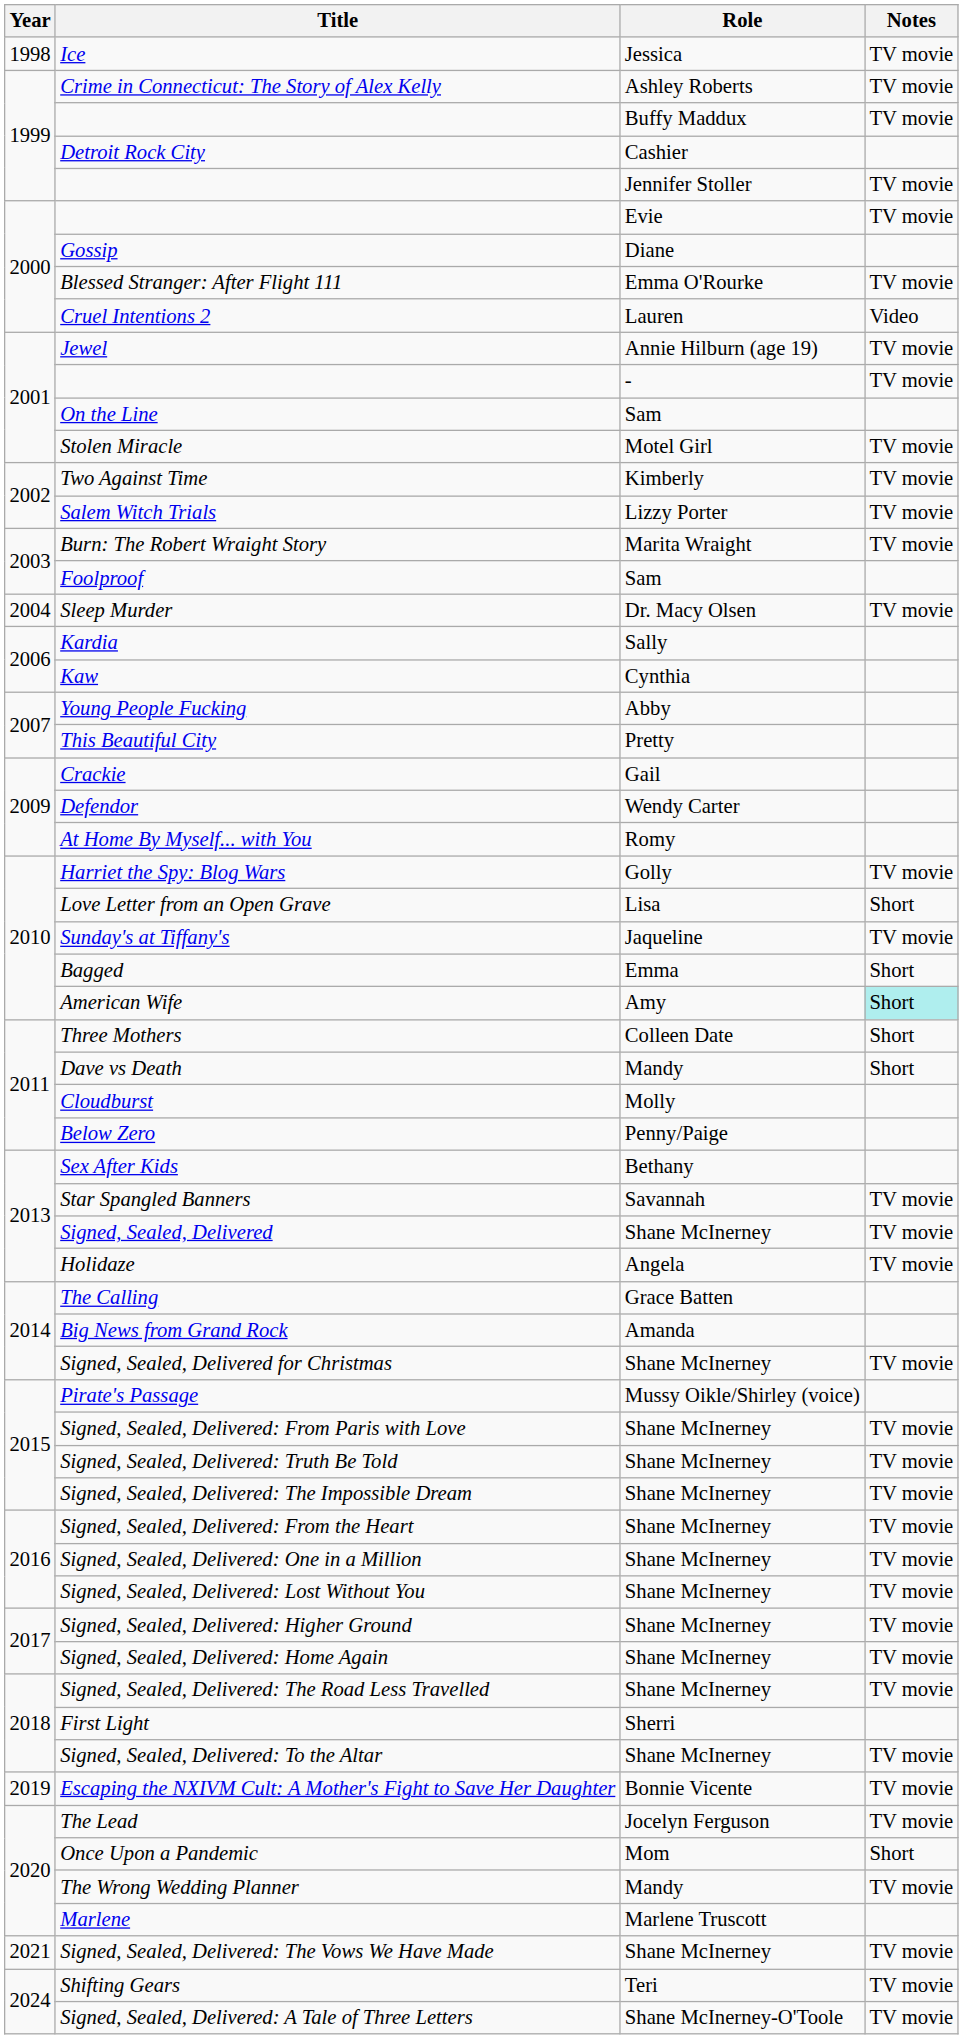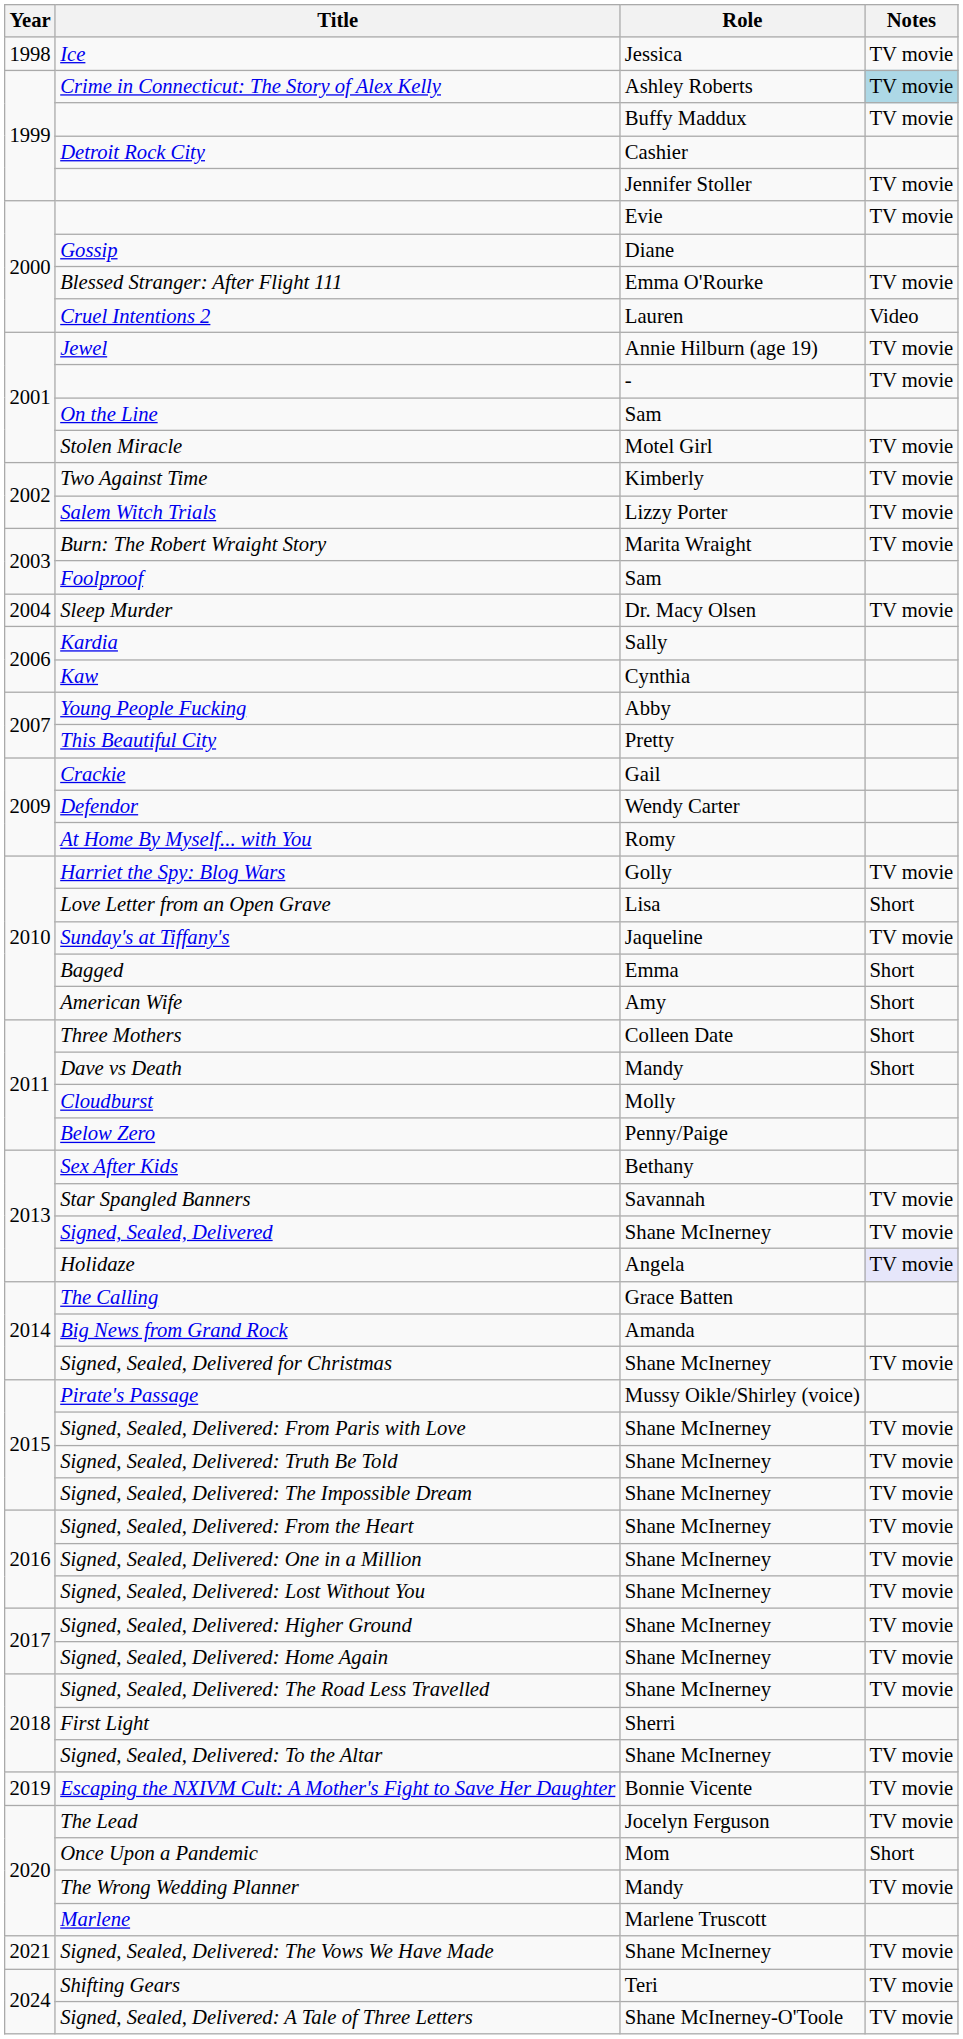(911, 86) no background -> (911, 86) lightblue background
(892, 1002) paleturquoise background -> (892, 1002) no background
(911, 1264) no background -> (911, 1264) lavender background
